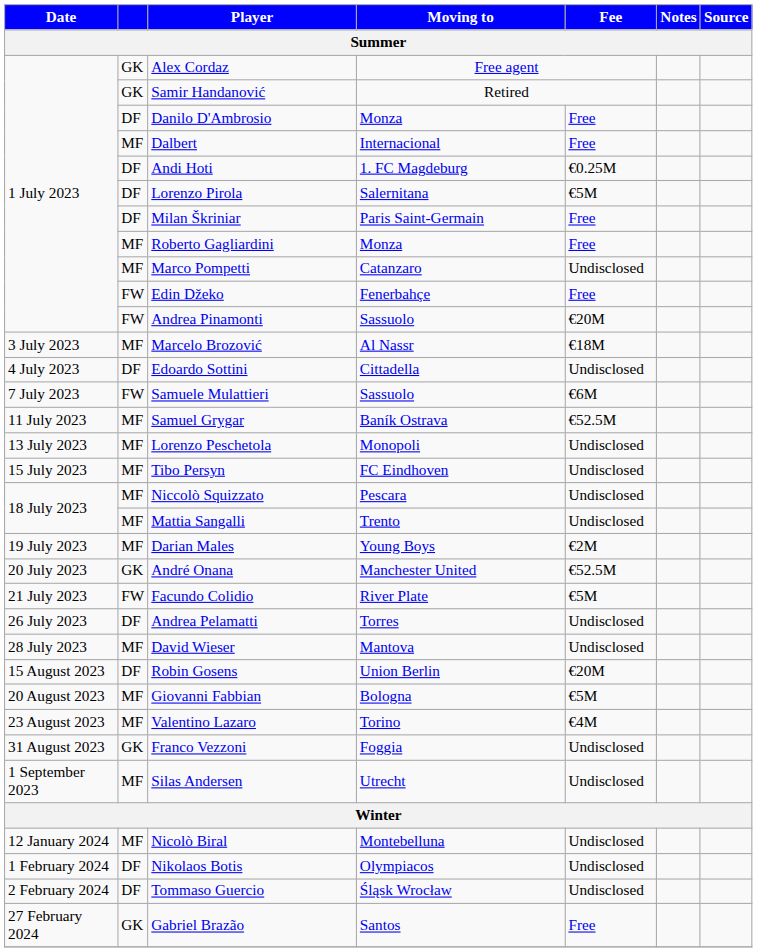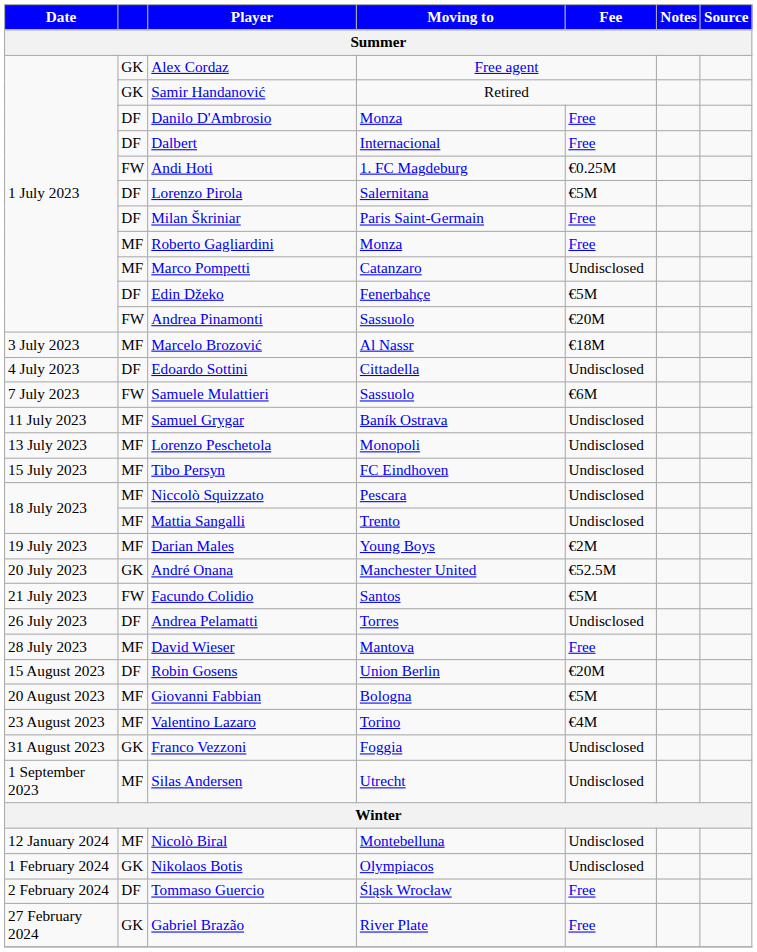(132, 143) MF -> (131, 143) DF
(131, 168) DF -> (133, 168) FW
(133, 294) FW -> (131, 294) DF
(582, 294) Free -> (583, 294) €5M
(592, 420) €52.5M -> (606, 420) Undisclosed
(394, 596) River Plate -> (380, 596) Santos
(606, 646) Undisclosed -> (582, 646) Free
(131, 866) DF -> (132, 866) GK
(606, 891) Undisclosed -> (582, 891) Free
(380, 925) Santos -> (394, 925) River Plate
